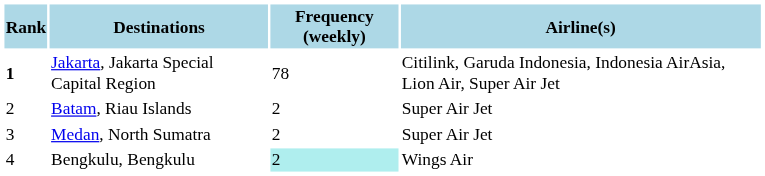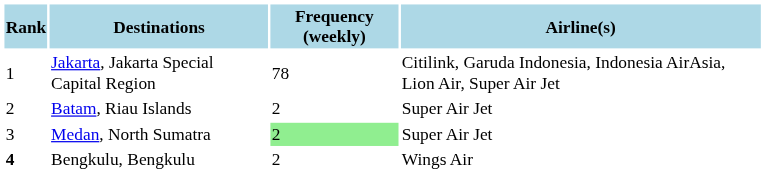(10, 72) bold -> (10, 72) normal
(276, 134) no background -> (276, 134) lightgreen background
(10, 159) normal -> (10, 159) bold
(276, 159) paleturquoise background -> (276, 159) no background
